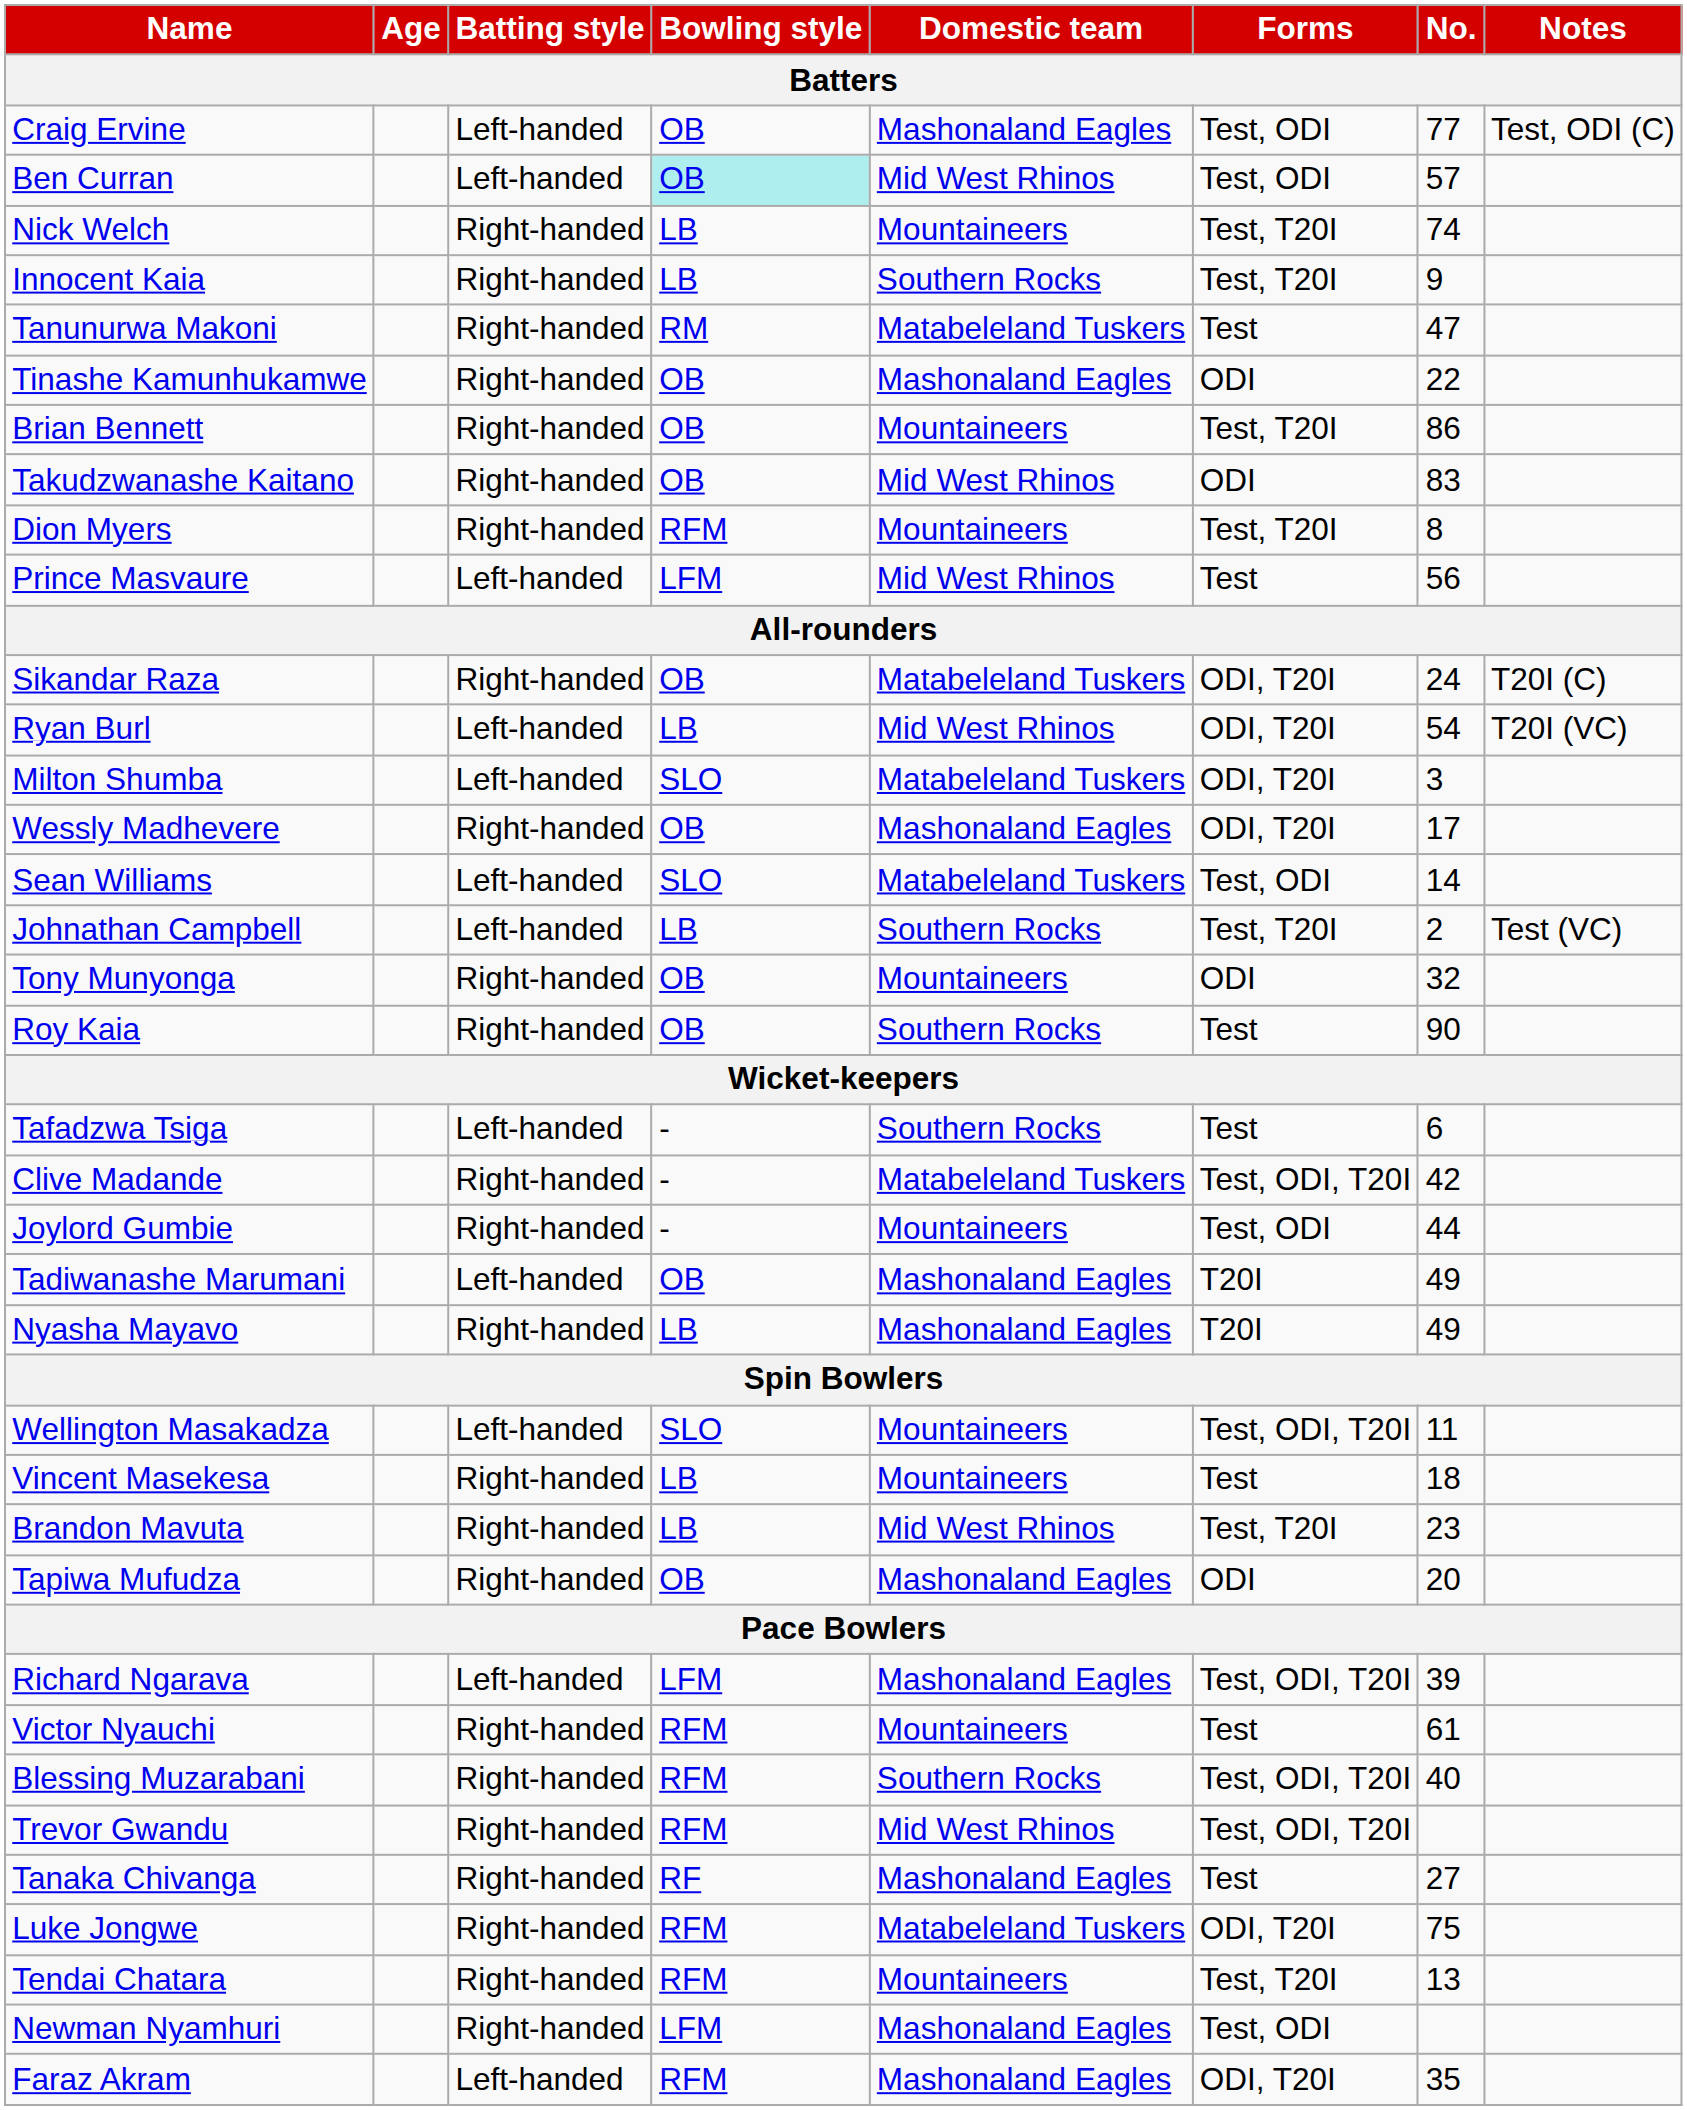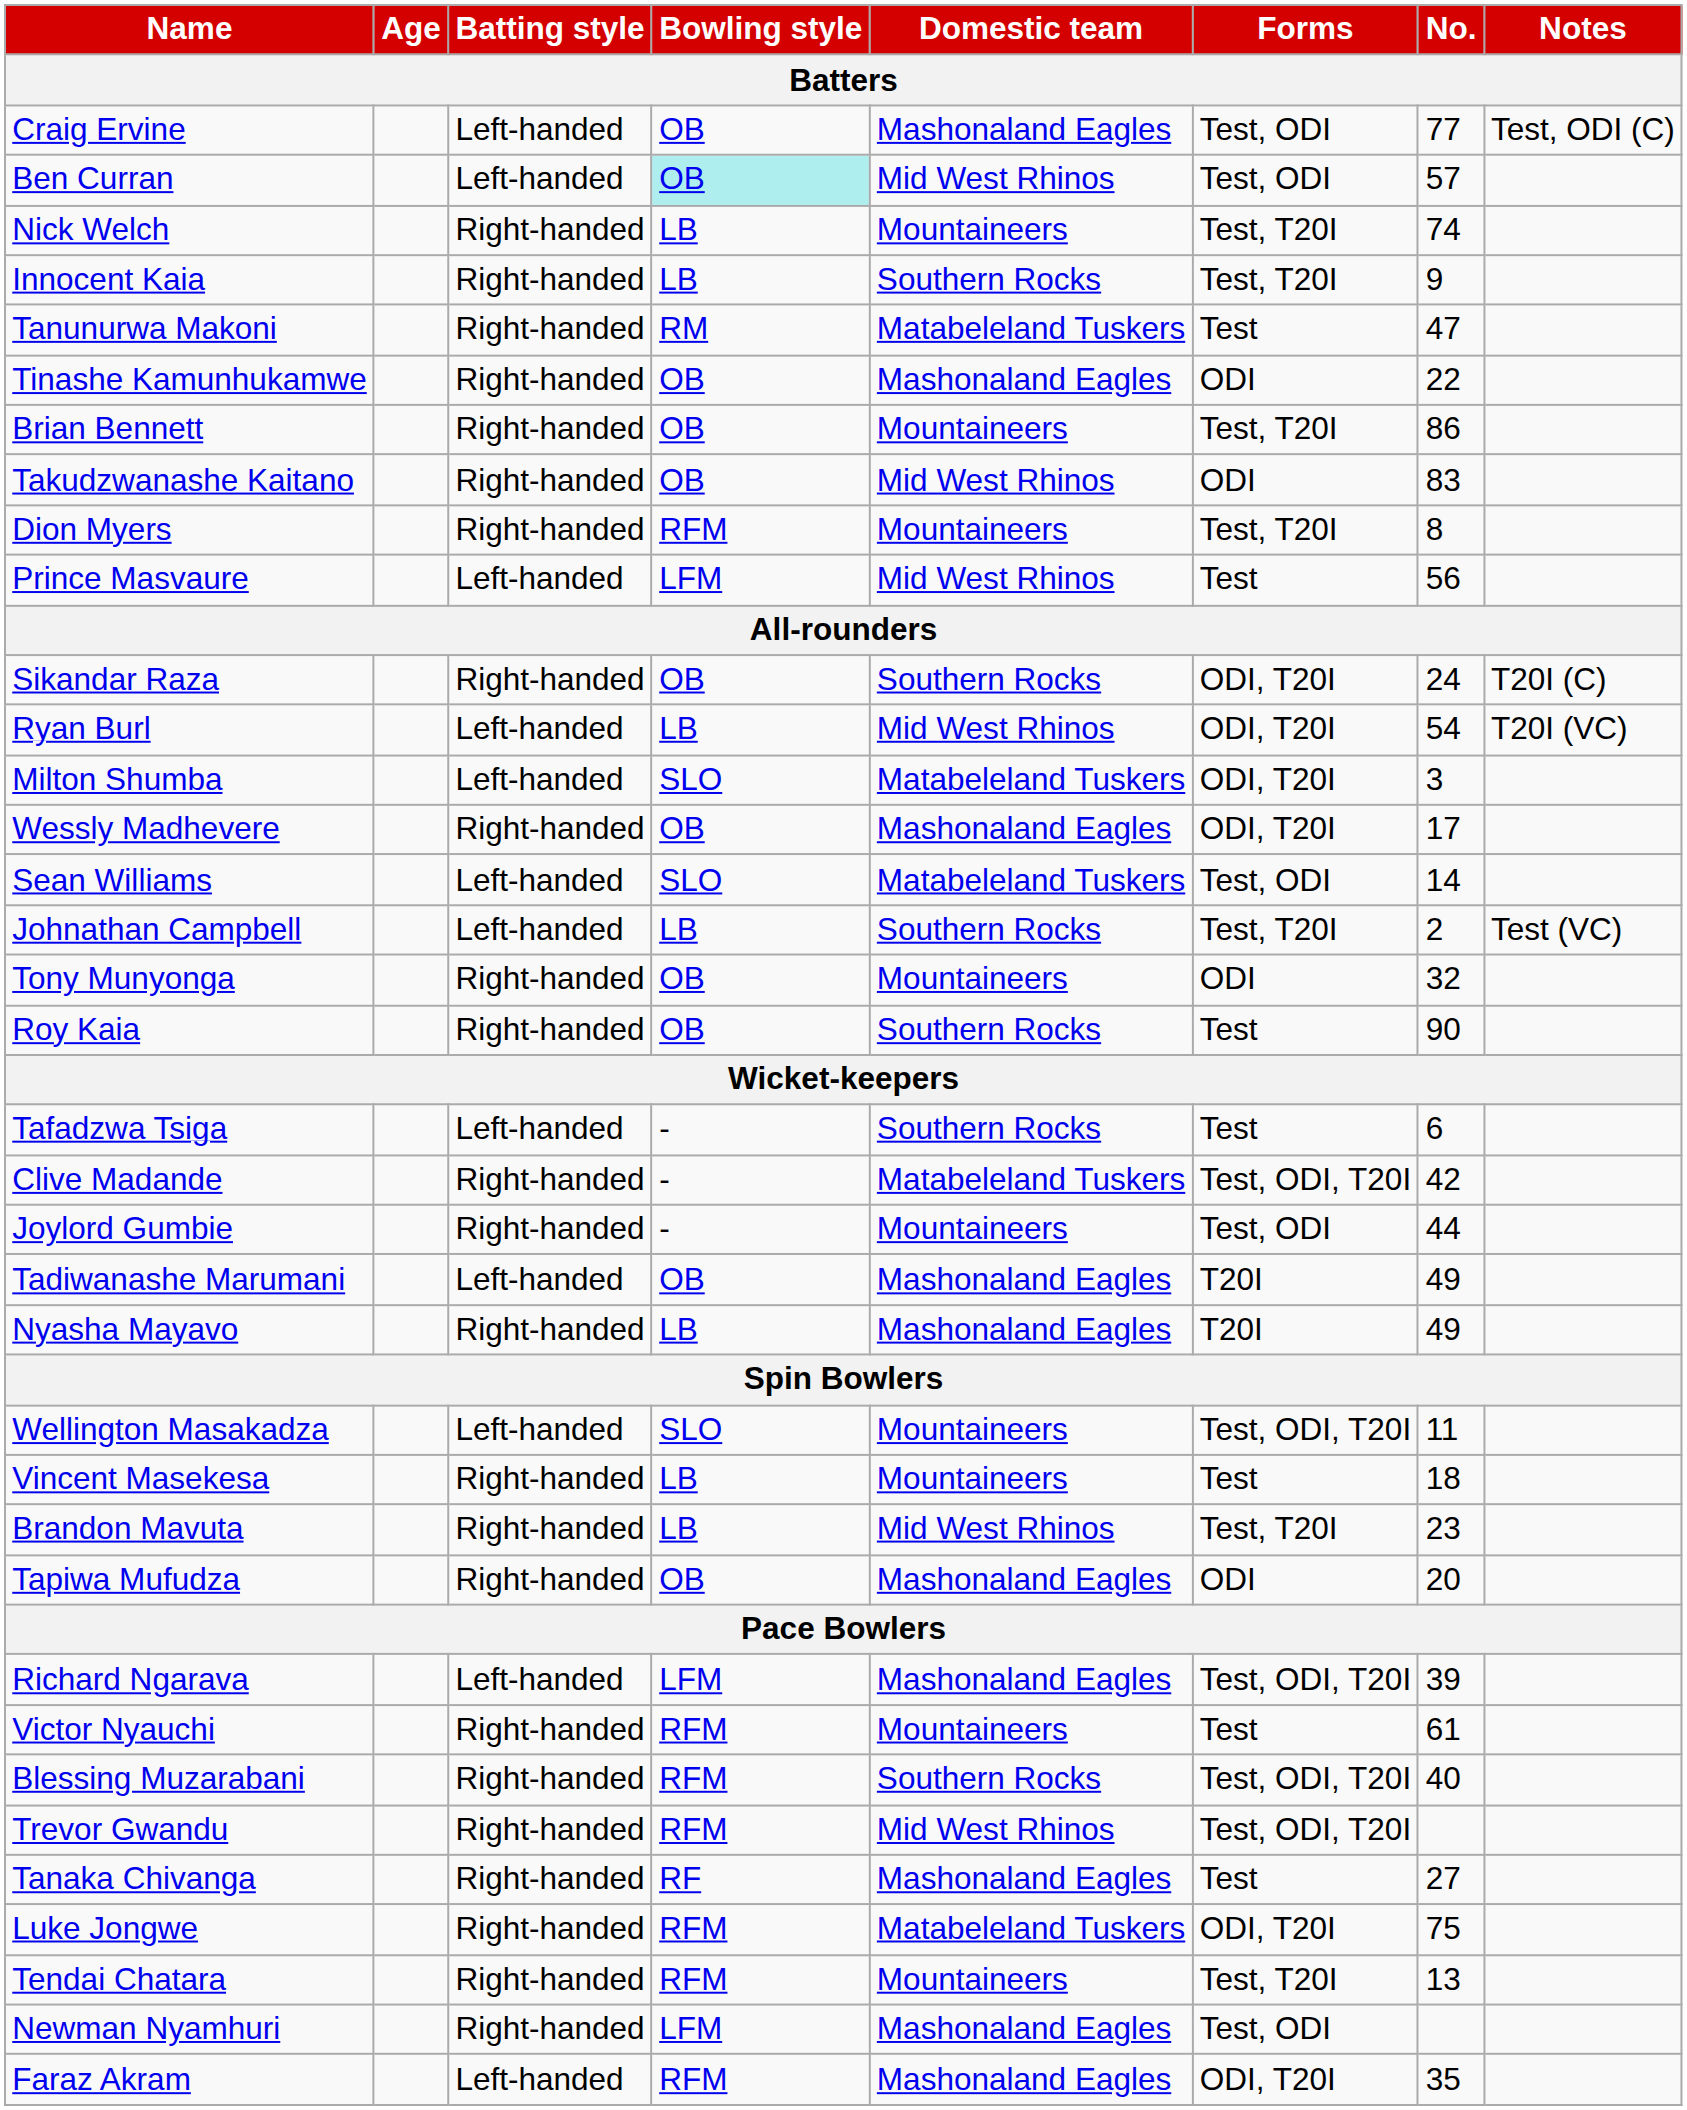(1031, 679) Matabeleland Tuskers -> (989, 679) Southern Rocks
